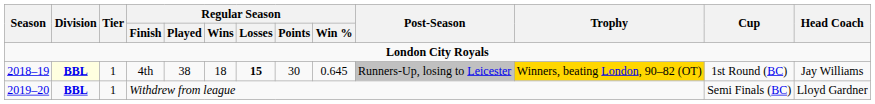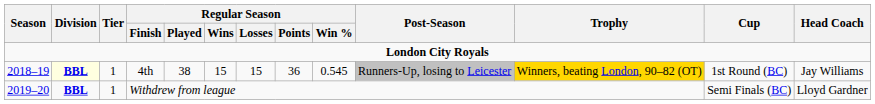(220, 71) 18 -> (220, 71) 15
(256, 71) bold -> (256, 71) normal
(294, 71) 30 -> (294, 71) 36
(334, 71) 0.645 -> (334, 71) 0.545
